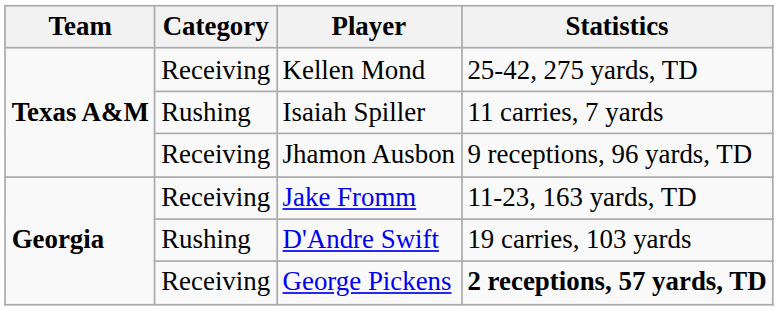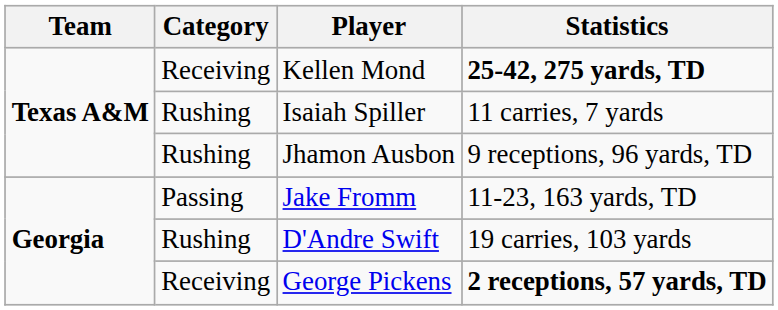(583, 69) normal -> (586, 69) bold
(216, 154) Receiving -> (206, 154) Rushing
(216, 197) Receiving -> (202, 197) Passing
